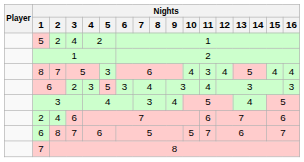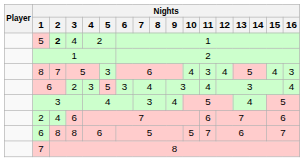(58, 40) normal -> (58, 40) bold
(291, 71) 4 -> (291, 71) 3
(291, 87) 3 -> (291, 87) 4
(74, 133) 7 -> (74, 133) 8
